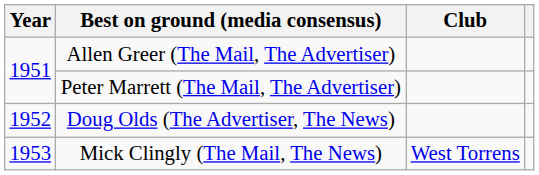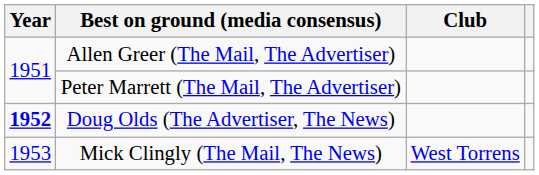(30, 119) normal -> (30, 119) bold
